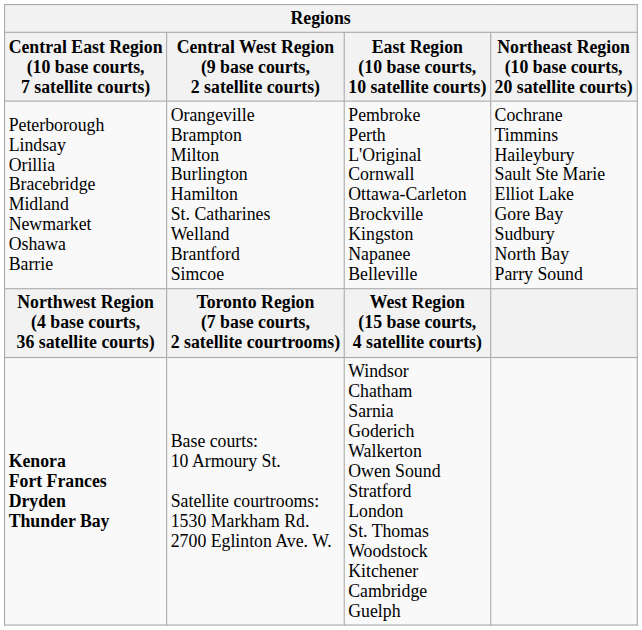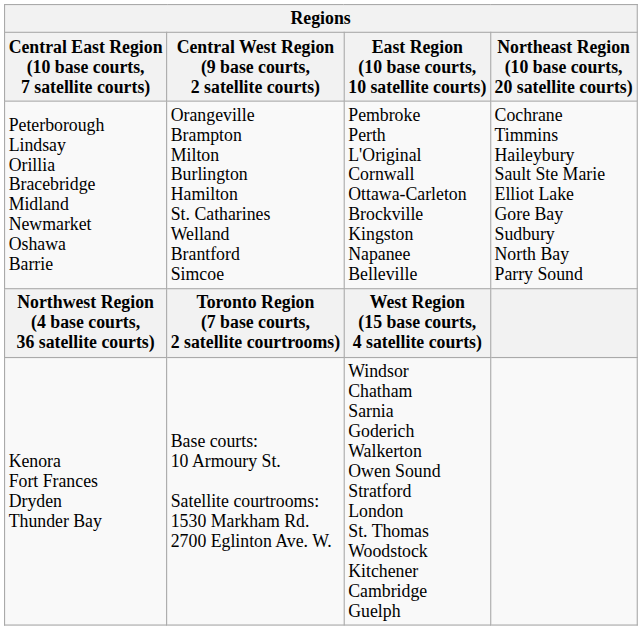(59, 490) bold -> (55, 490) normal
